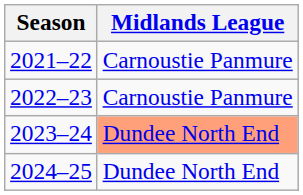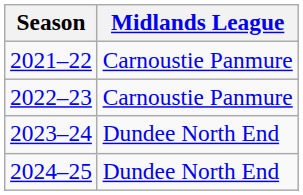(191, 134) lightsalmon background -> (191, 134) no background
